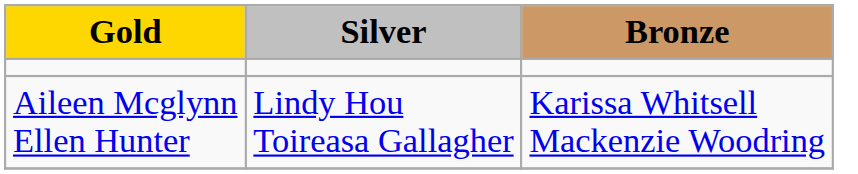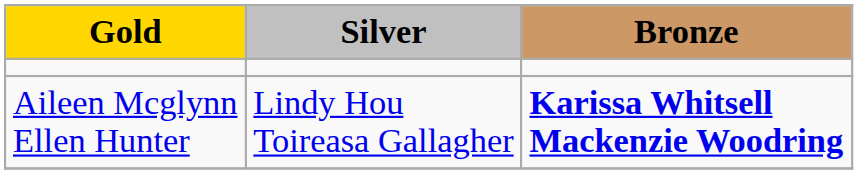(677, 121) normal -> (686, 121) bold
